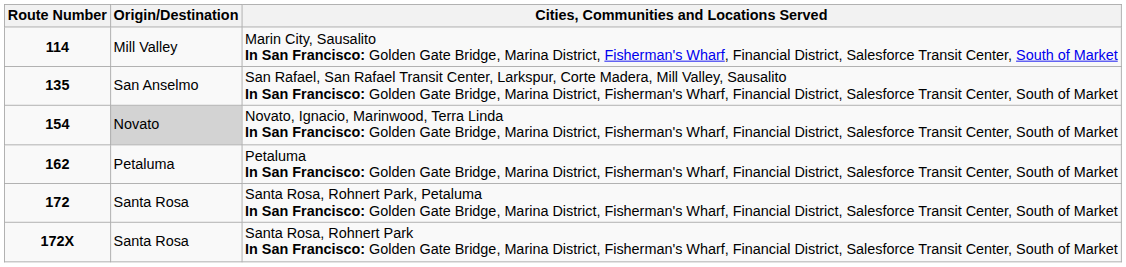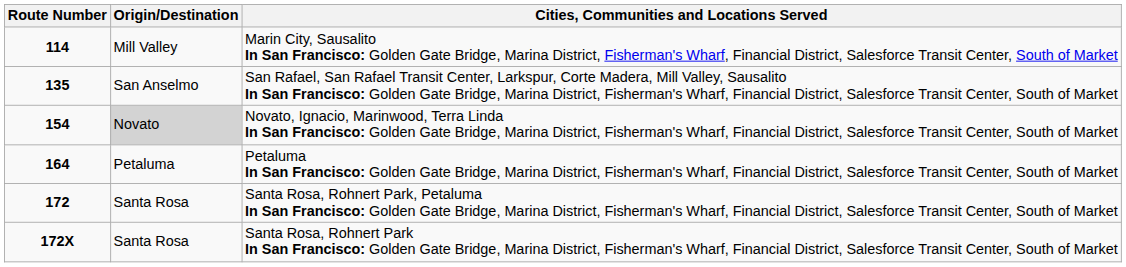(57, 164) 162 -> (57, 164) 164
